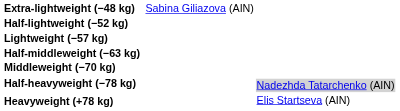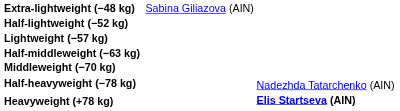(326, 85) lightgrey background -> (326, 85) no background
(303, 100) normal -> (306, 100) bold
